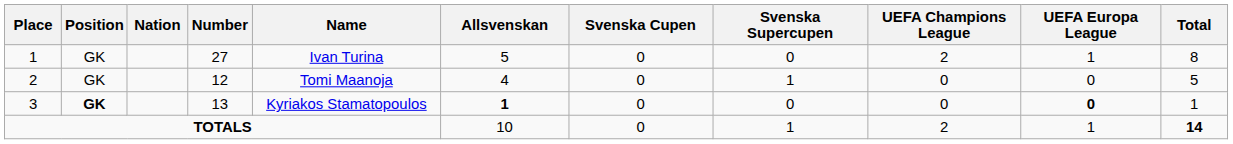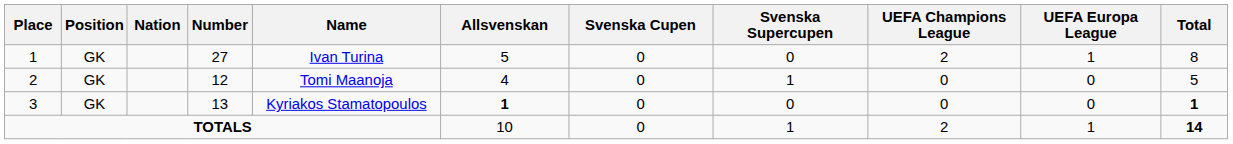(94, 104) bold -> (94, 104) normal
(1091, 104) bold -> (1091, 104) normal
(1194, 104) normal -> (1194, 104) bold
